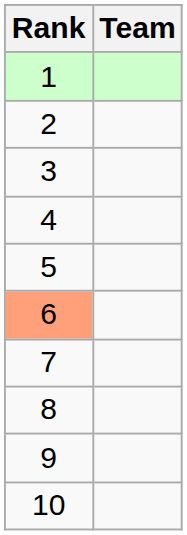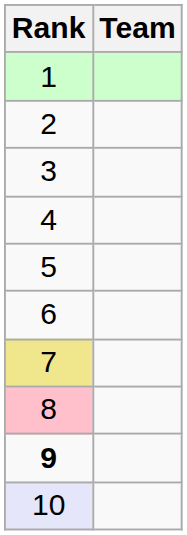(49, 314) lightsalmon background -> (49, 314) no background
(49, 362) no background -> (49, 362) khaki background
(49, 409) no background -> (49, 409) pink background
(49, 457) normal -> (49, 457) bold
(49, 505) no background -> (49, 505) lavender background
